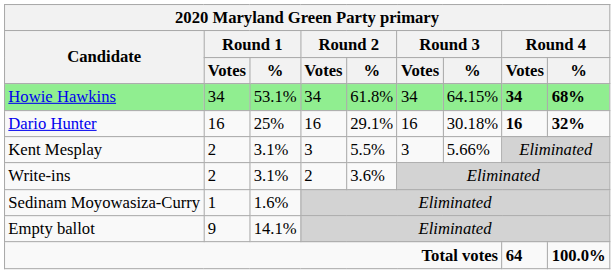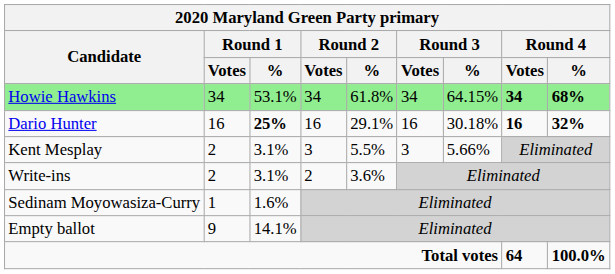(269, 123) normal -> (270, 123) bold
